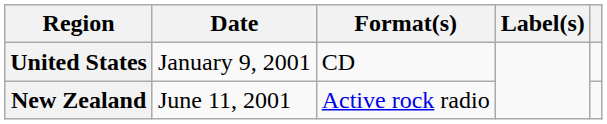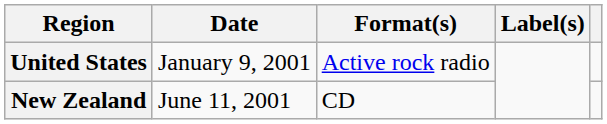(338, 61) CD -> (406, 61) Active rock radio
(406, 99) Active rock radio -> (338, 99) CD
